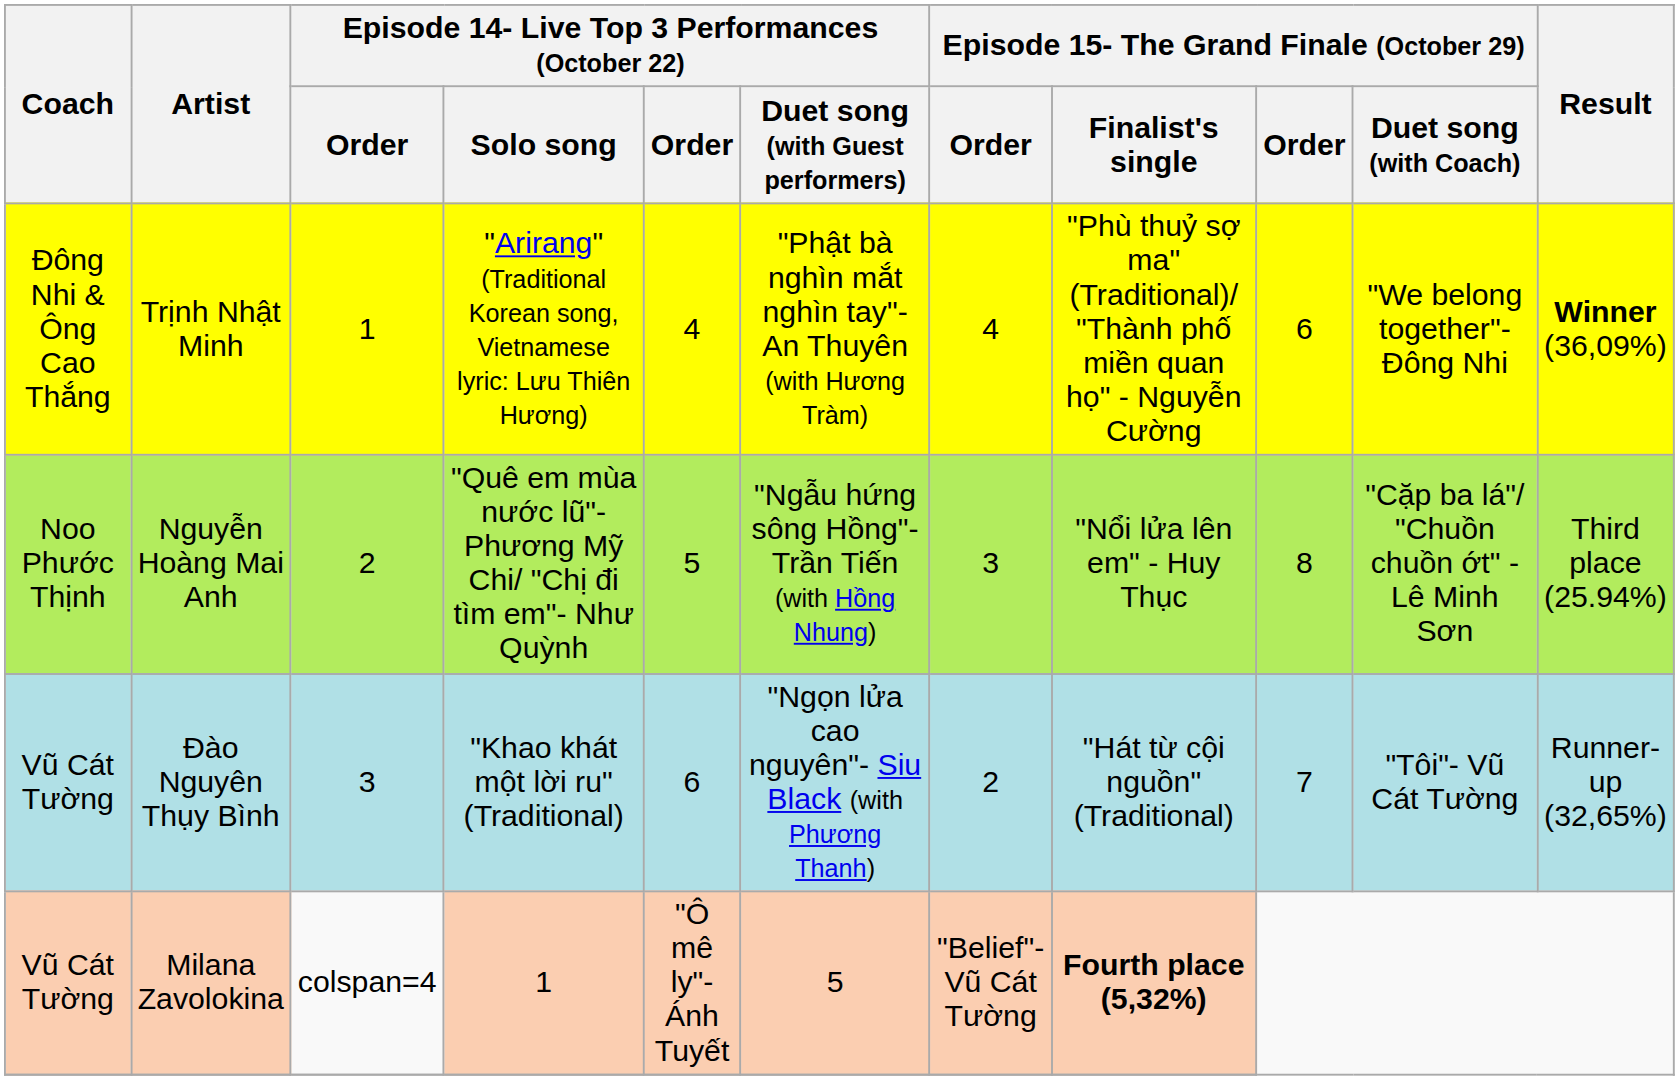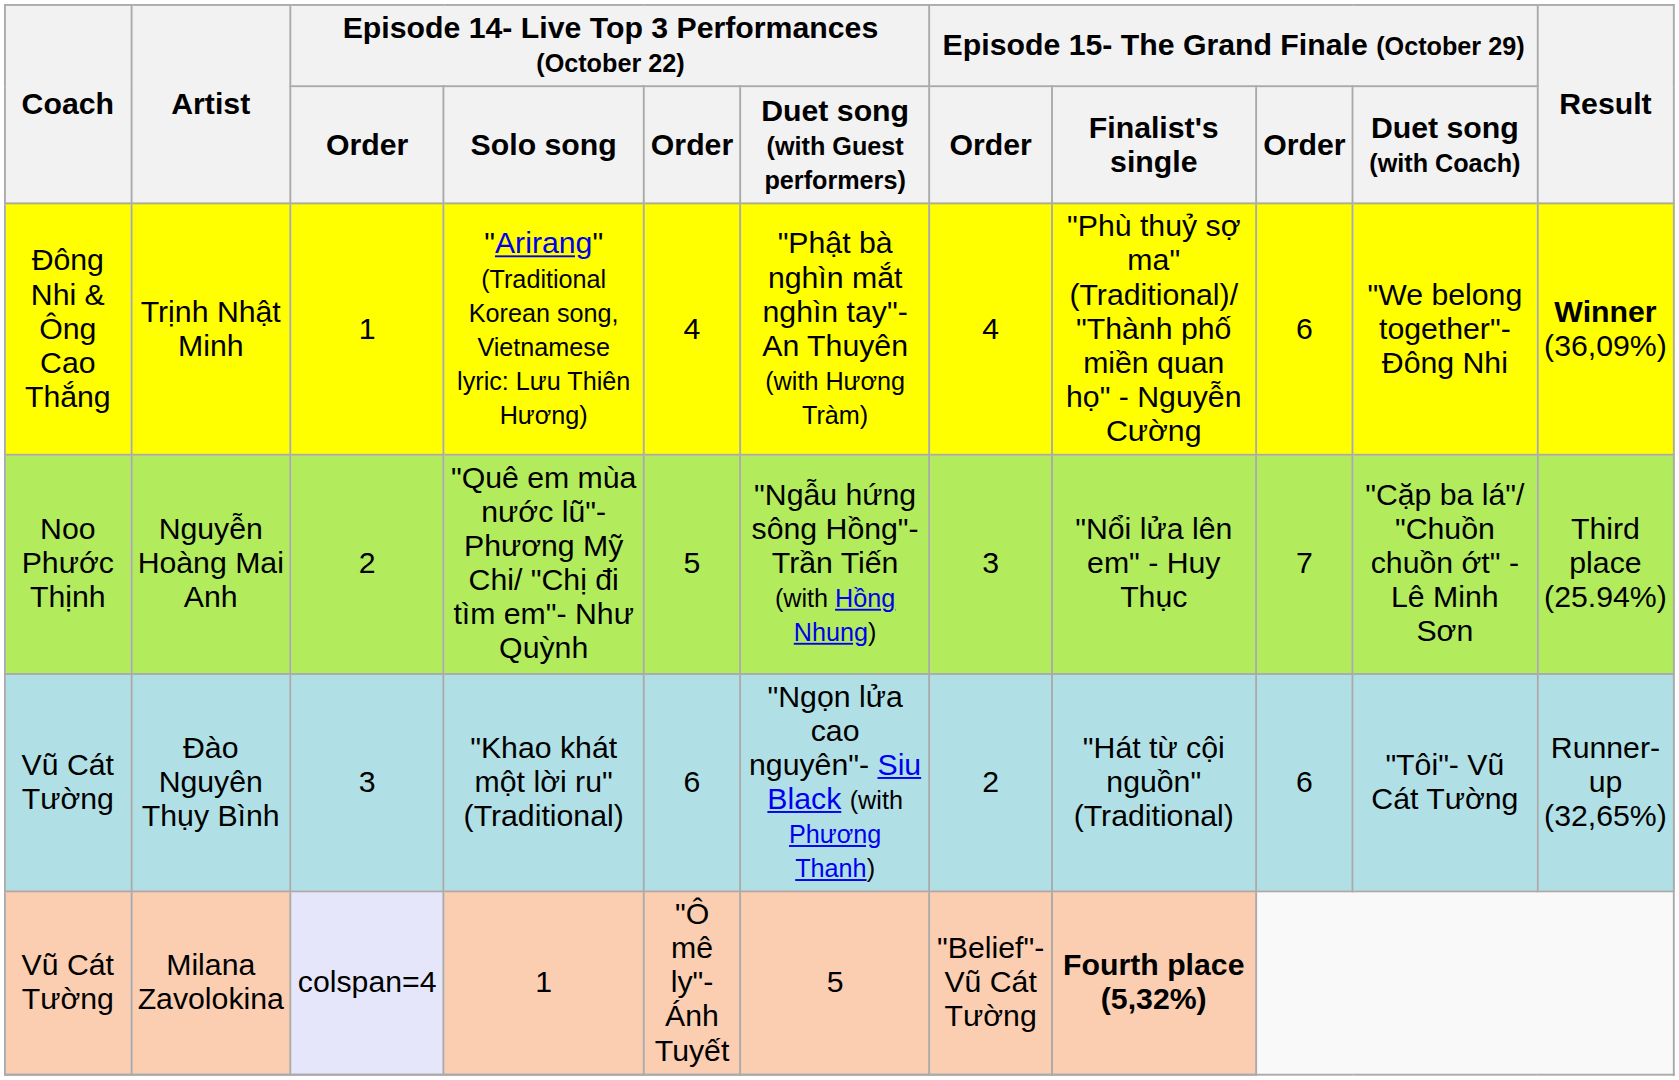(1304, 563) 8 -> (1304, 563) 7
(1304, 781) 7 -> (1304, 781) 6
(367, 982) no background -> (367, 982) lavender background
